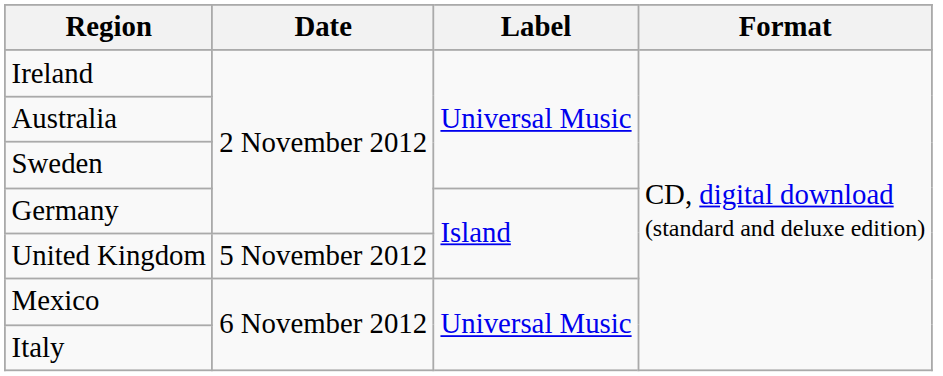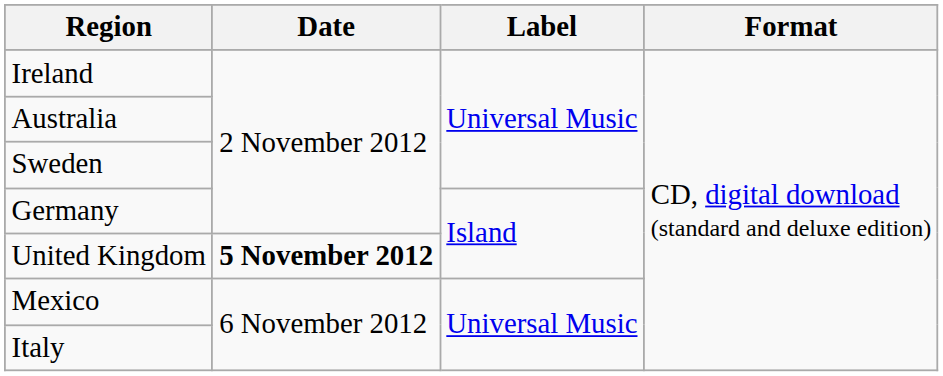(323, 255) normal -> (326, 255) bold
